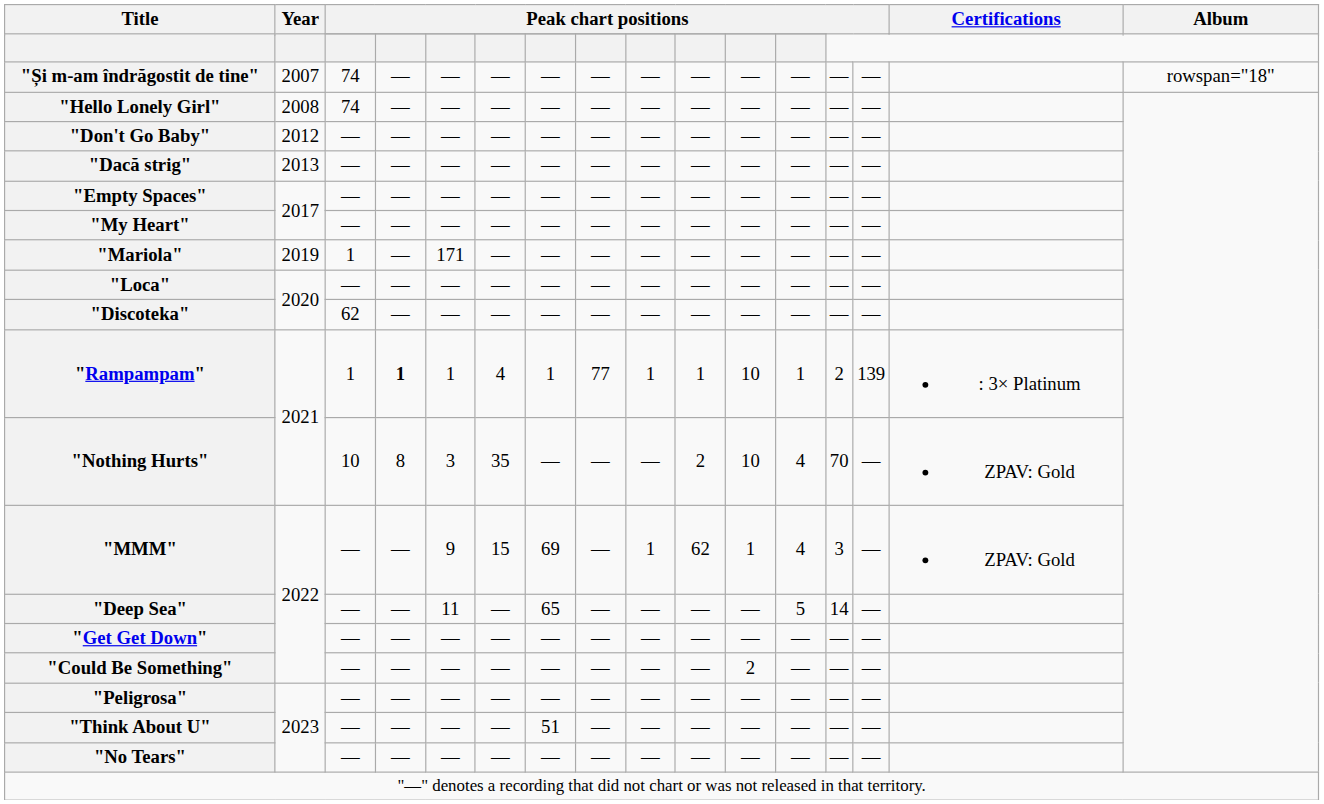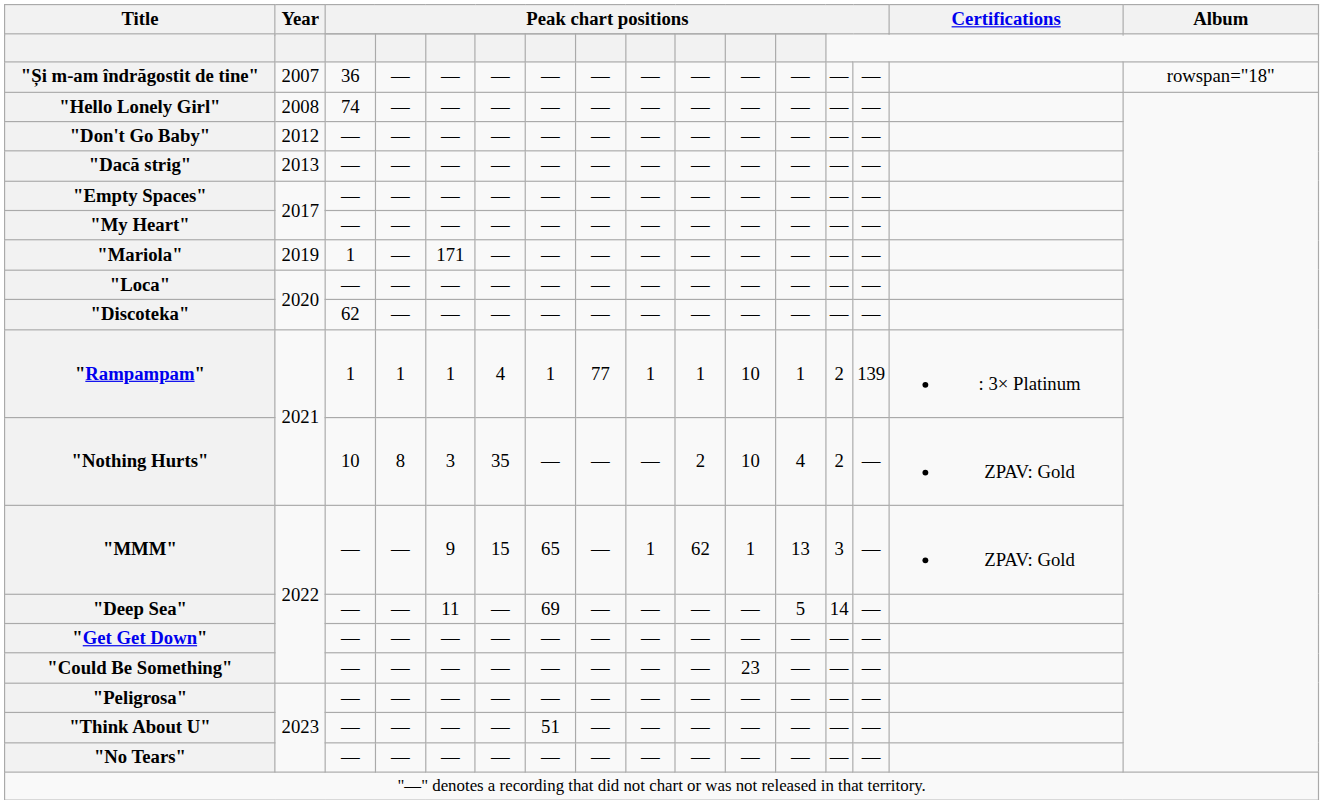(350, 76) 74 -> (350, 76) 36
(400, 373) bold -> (400, 373) normal
(839, 461) 70 -> (839, 461) 2
(550, 549) 69 -> (550, 549) 65
(800, 549) 4 -> (800, 549) 13
(550, 608) 65 -> (550, 608) 69
(750, 667) 2 -> (750, 667) 23
